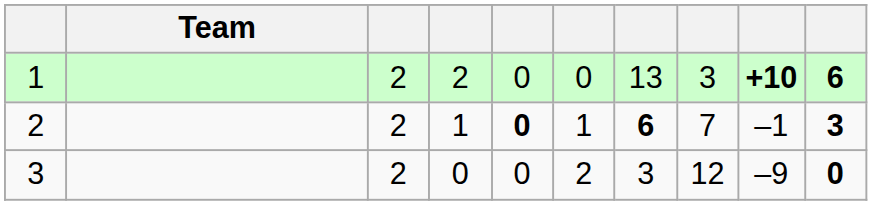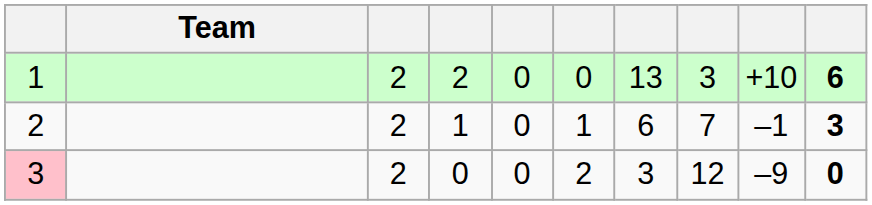(771, 77) bold -> (771, 77) normal
(522, 125) bold -> (522, 125) normal
(646, 125) bold -> (646, 125) normal
(36, 174) no background -> (36, 174) pink background
